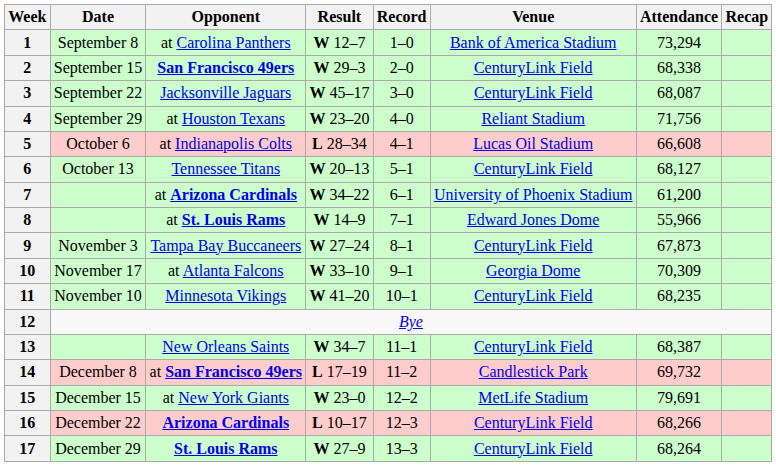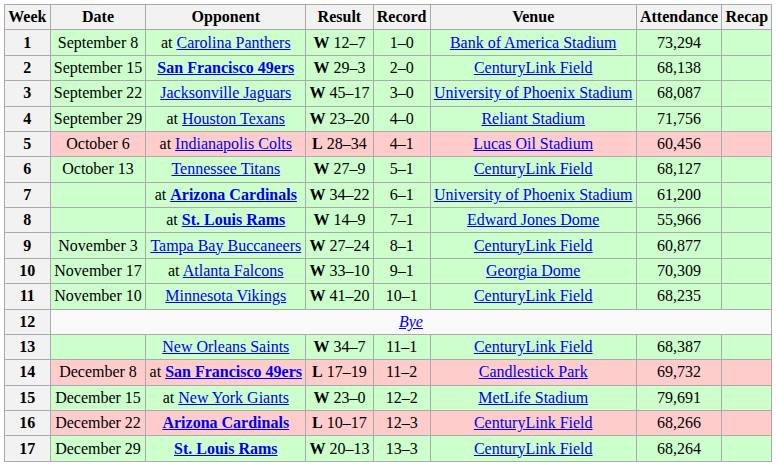(679, 67) 68,338 -> (679, 67) 68,138
(533, 93) CenturyLink Field -> (533, 93) University of Phoenix Stadium
(679, 144) 66,608 -> (679, 144) 60,456
(339, 169) W 20–13 -> (339, 169) W 27–9
(679, 245) 67,873 -> (679, 245) 60,877
(339, 448) W 27–9 -> (339, 448) W 20–13
